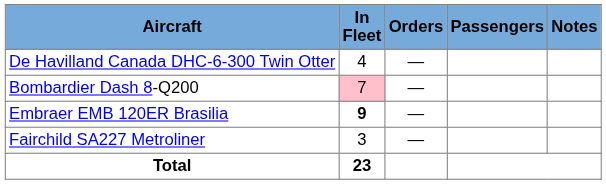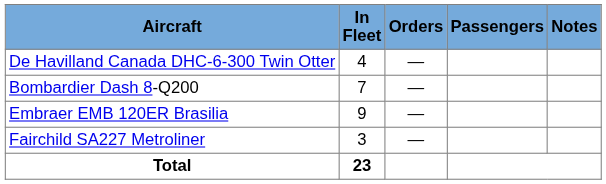(362, 88) pink background -> (362, 88) no background
(362, 114) bold -> (362, 114) normal
